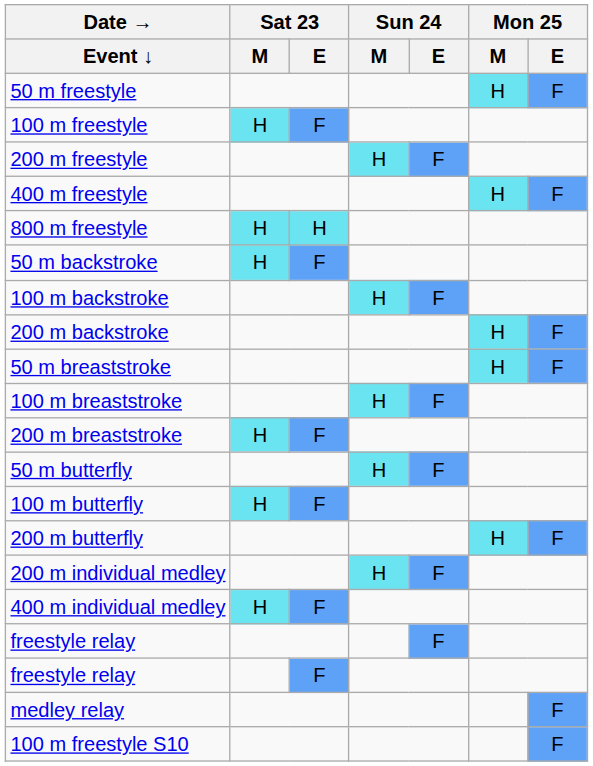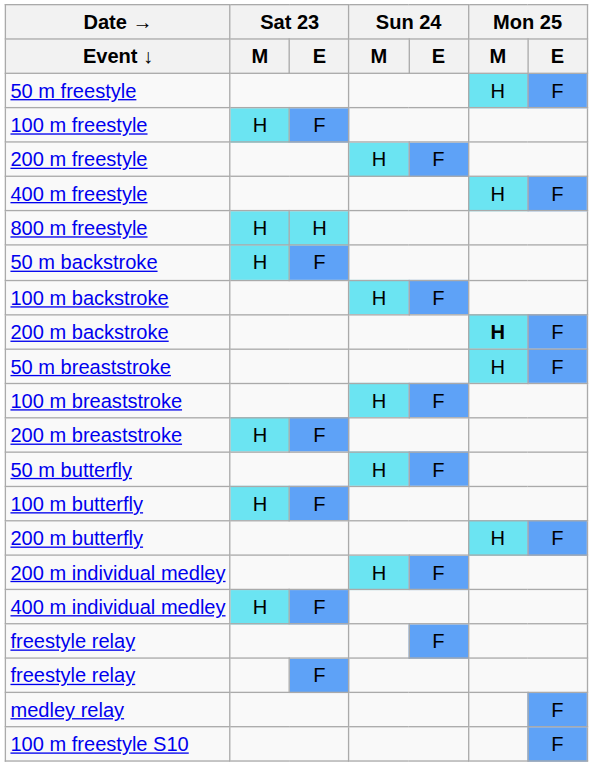(498, 331) normal -> (498, 331) bold
